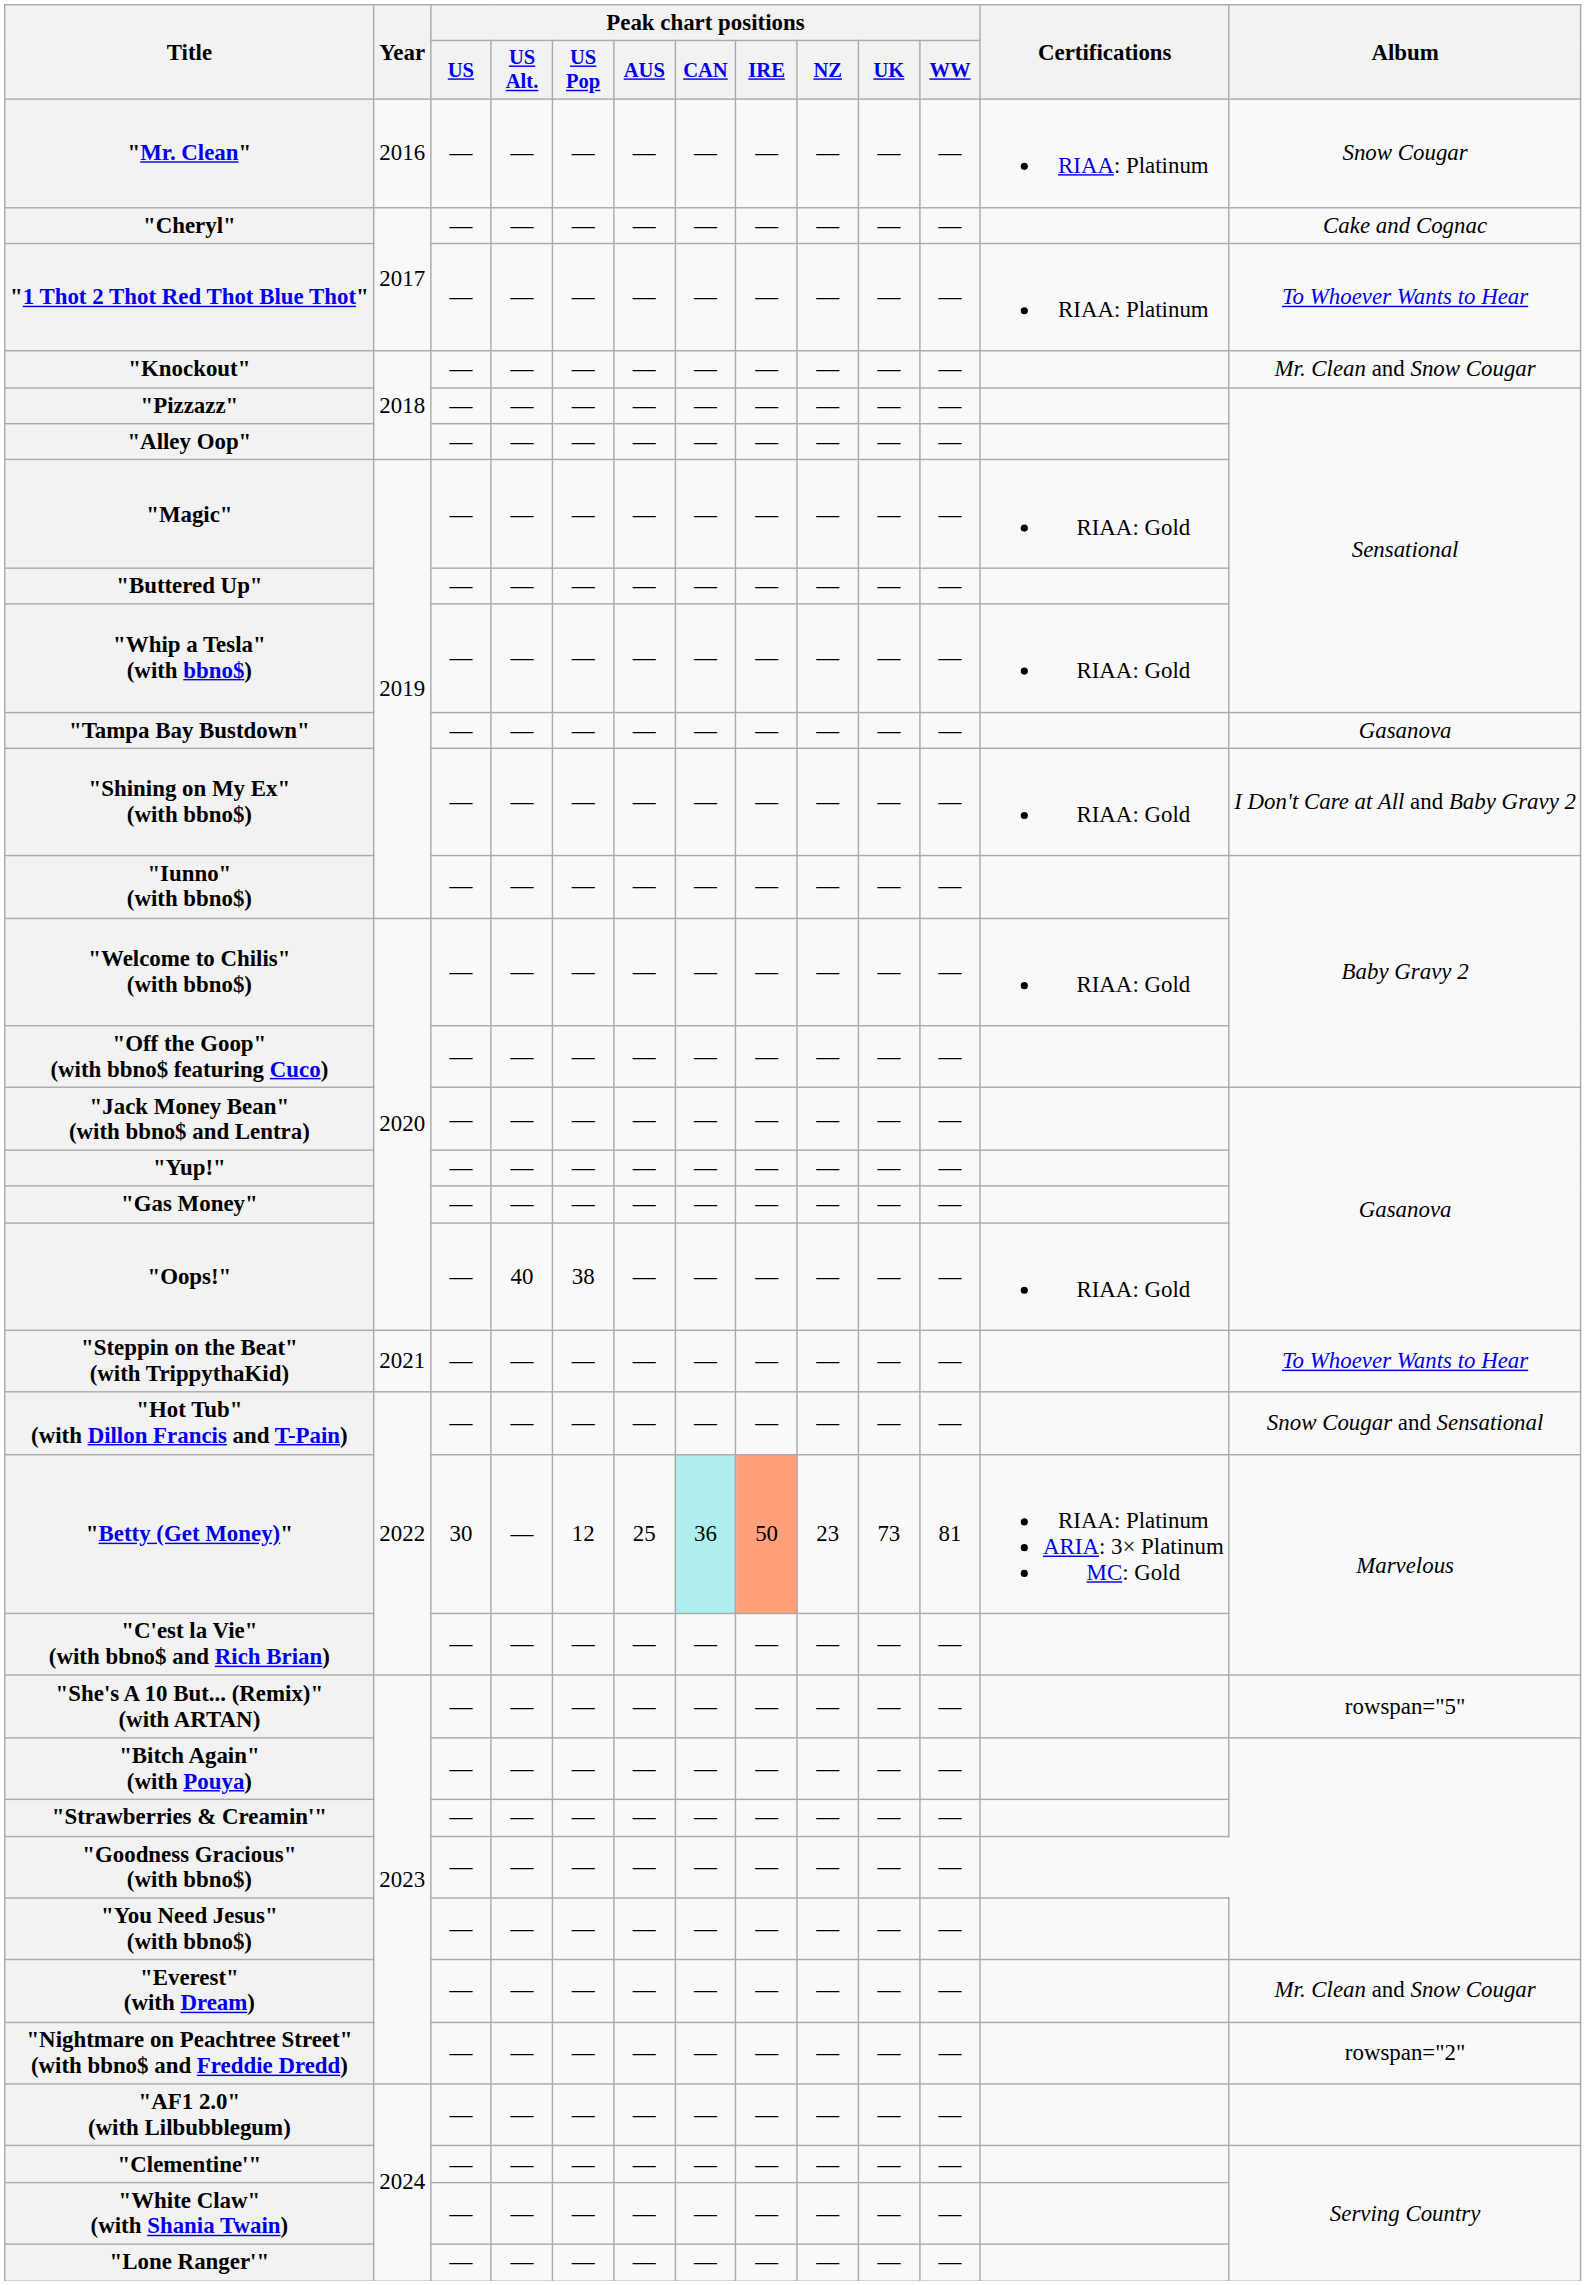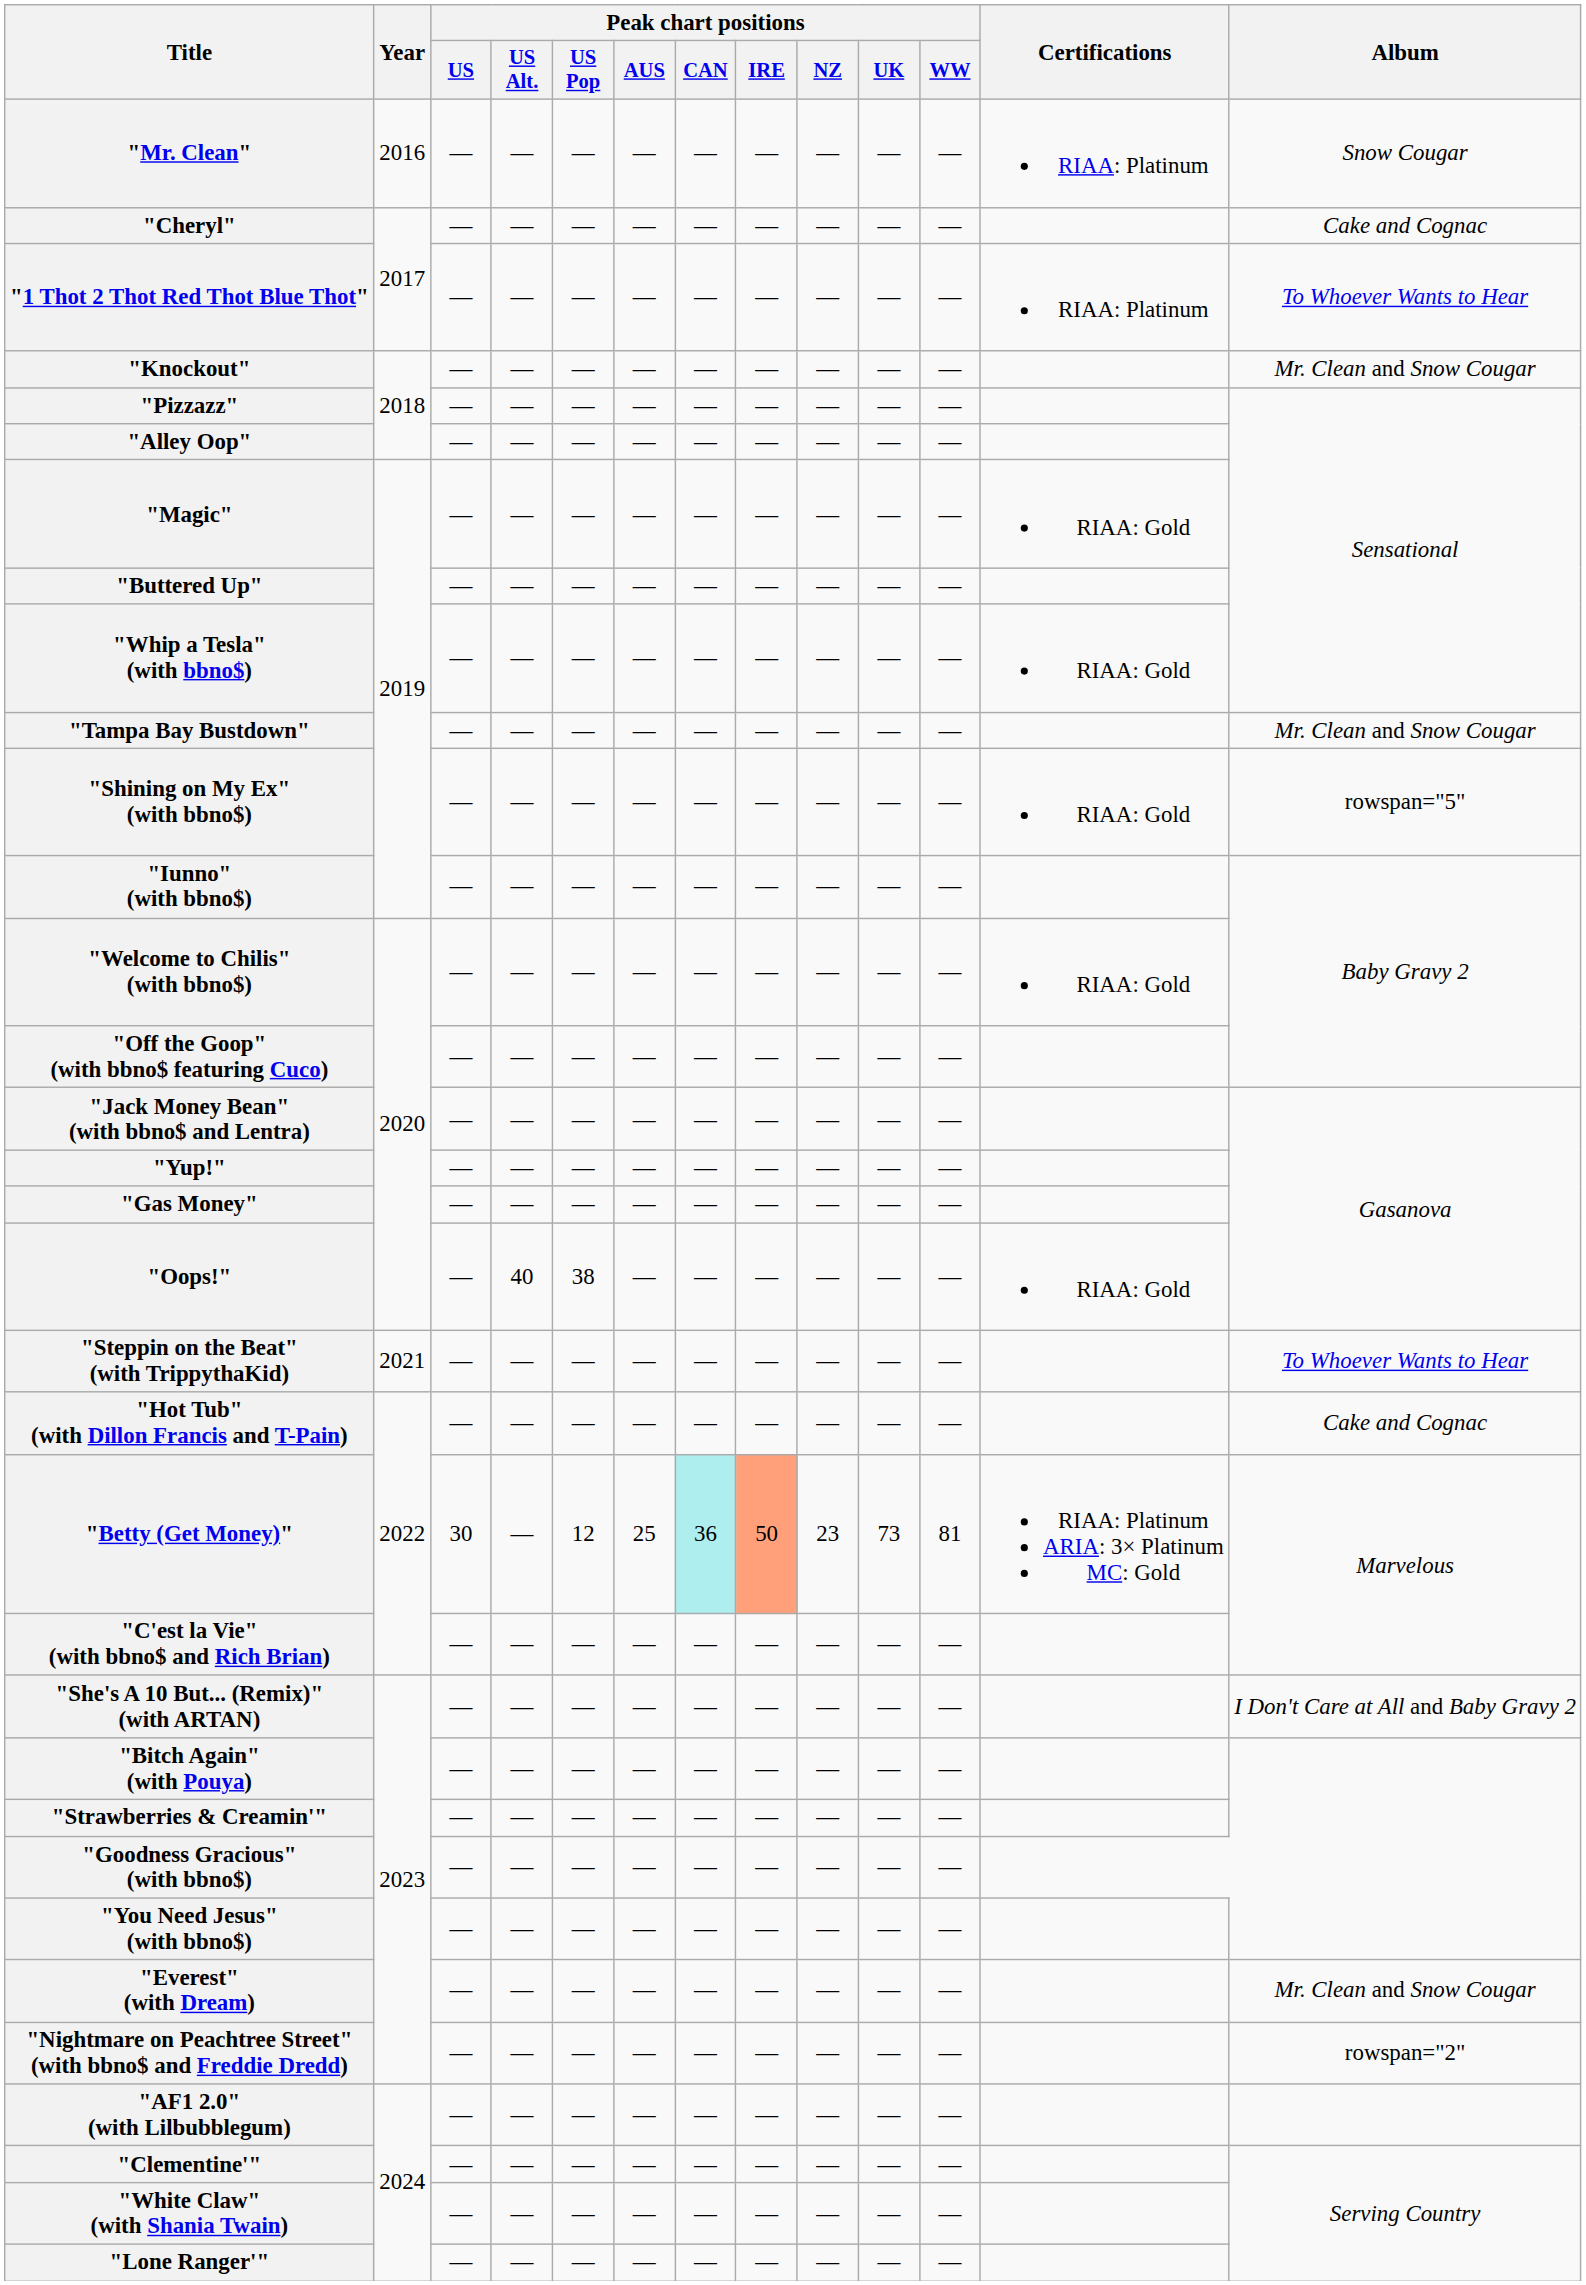(1405, 729) Gasanova -> (1405, 729) Mr. Clean and Snow Cougar
(1405, 801) I Don't Care at All and Baby Gravy 2 -> (1405, 801) rowspan="5"
(1405, 1422) Snow Cougar and Sensational -> (1405, 1422) Cake and Cognac
(1405, 1706) rowspan="5" -> (1405, 1706) I Don't Care at All and Baby Gravy 2
